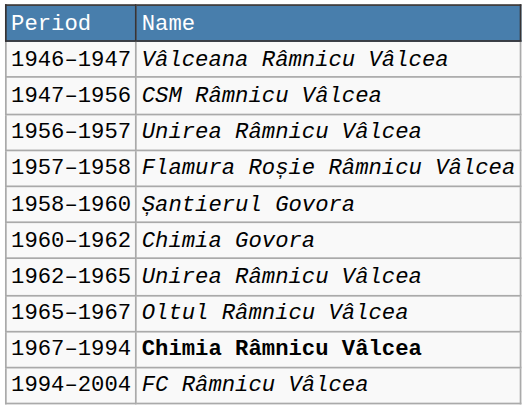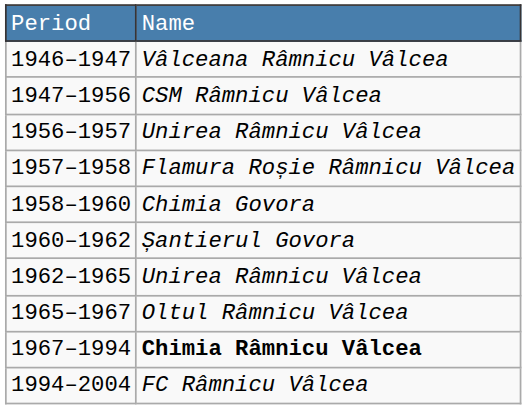(248, 204) Șantierul Govora -> (228, 204) Chimia Govora
(228, 241) Chimia Govora -> (248, 241) Șantierul Govora
